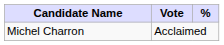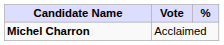(45, 31) normal -> (48, 31) bold
